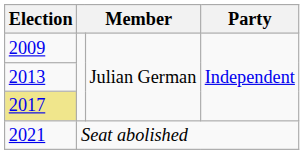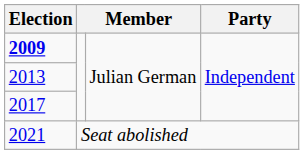(27, 47) normal -> (27, 47) bold
(27, 105) khaki background -> (27, 105) no background
